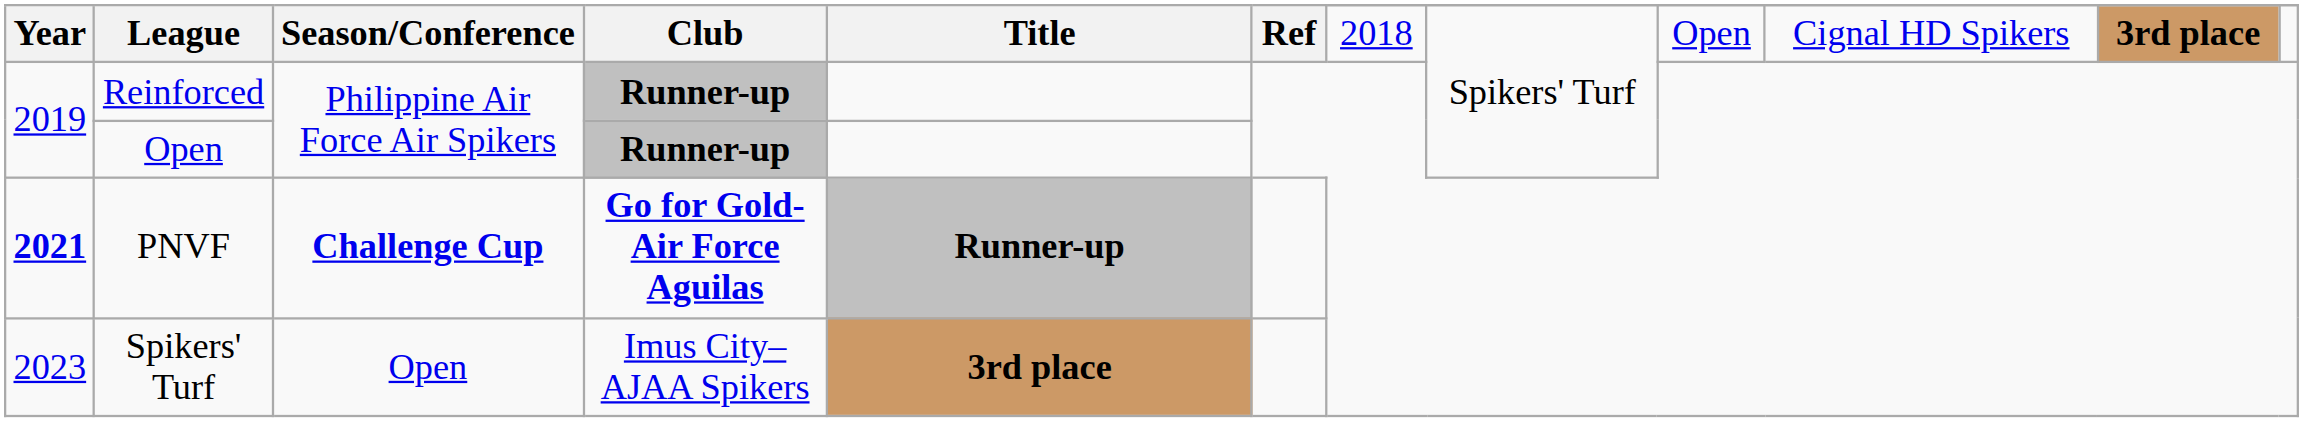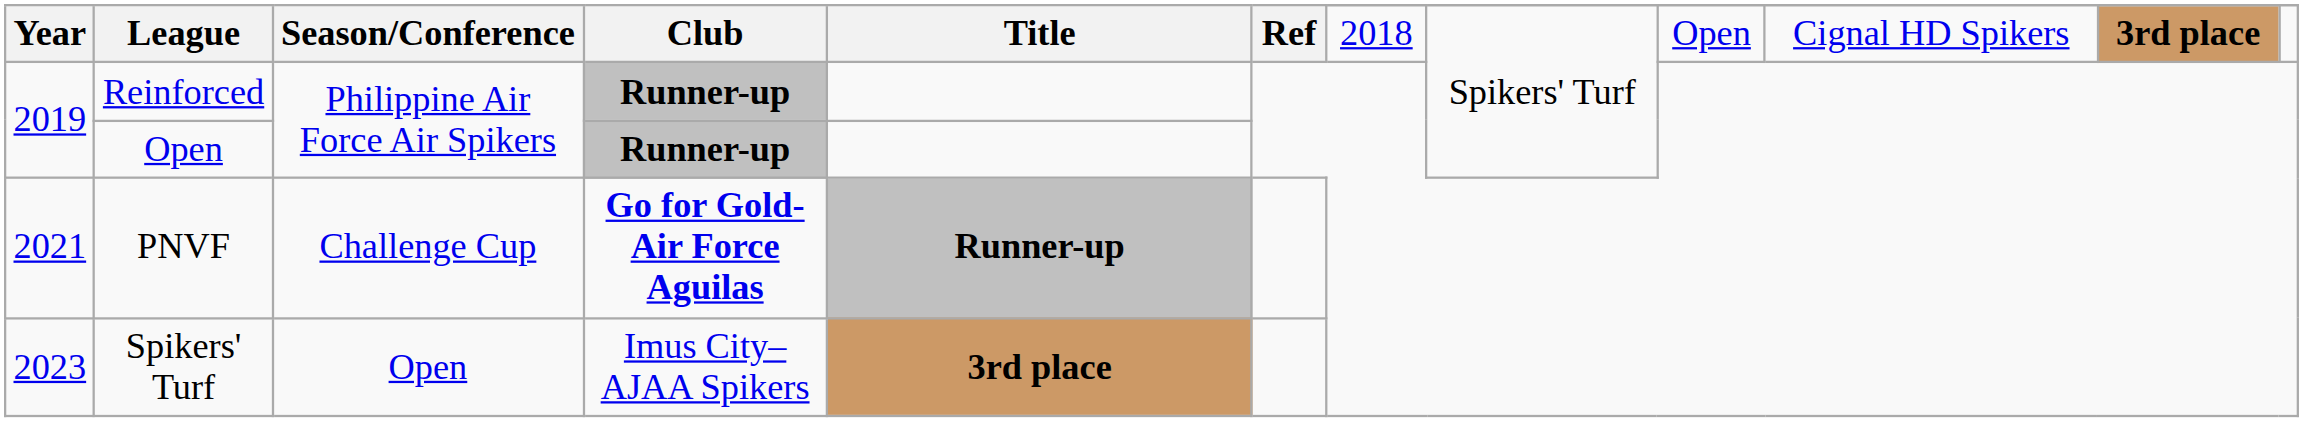(50, 246) bold -> (50, 246) normal
(428, 246) bold -> (428, 246) normal
